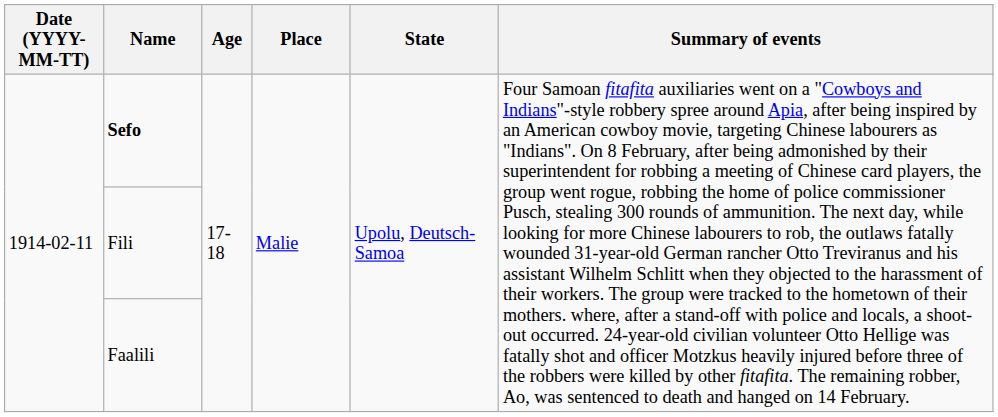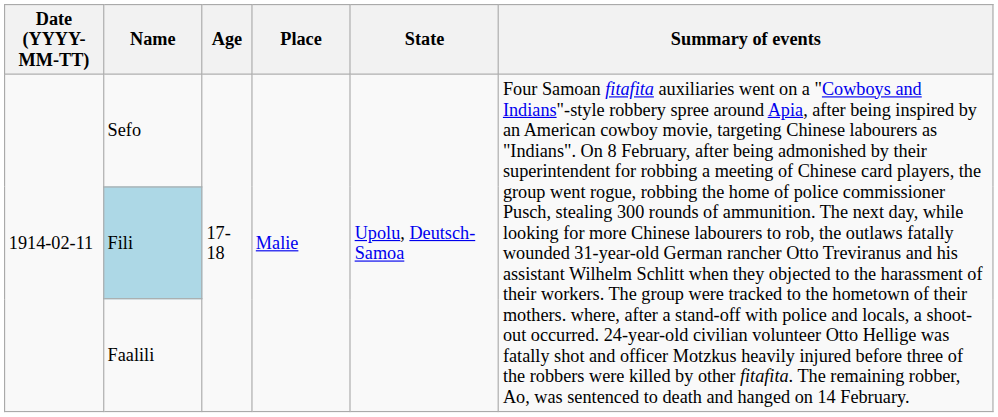(124, 130) bold -> (124, 130) normal
(120, 242) no background -> (120, 242) lightblue background
